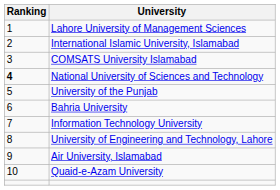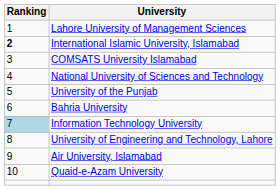(9, 44) normal -> (9, 44) bold
(9, 76) bold -> (9, 76) normal
(9, 124) no background -> (9, 124) lightblue background
